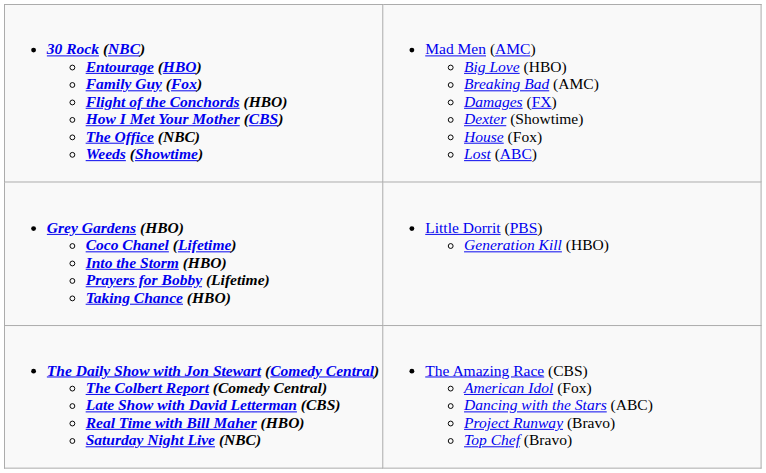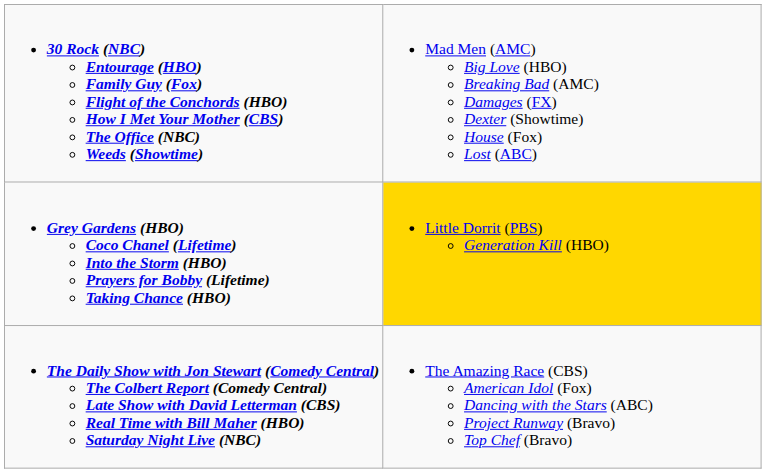(572, 236) no background -> (572, 236) gold background
